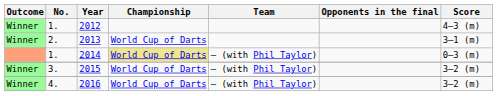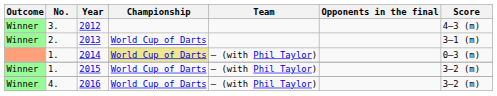(53, 26) 1. -> (53, 26) 3.
(53, 69) 3. -> (53, 69) 1.
